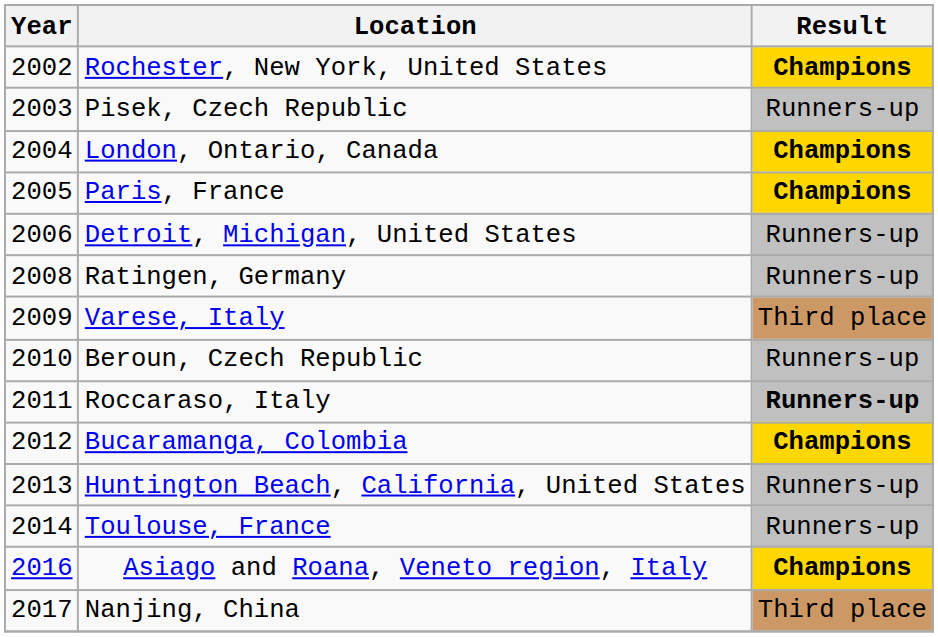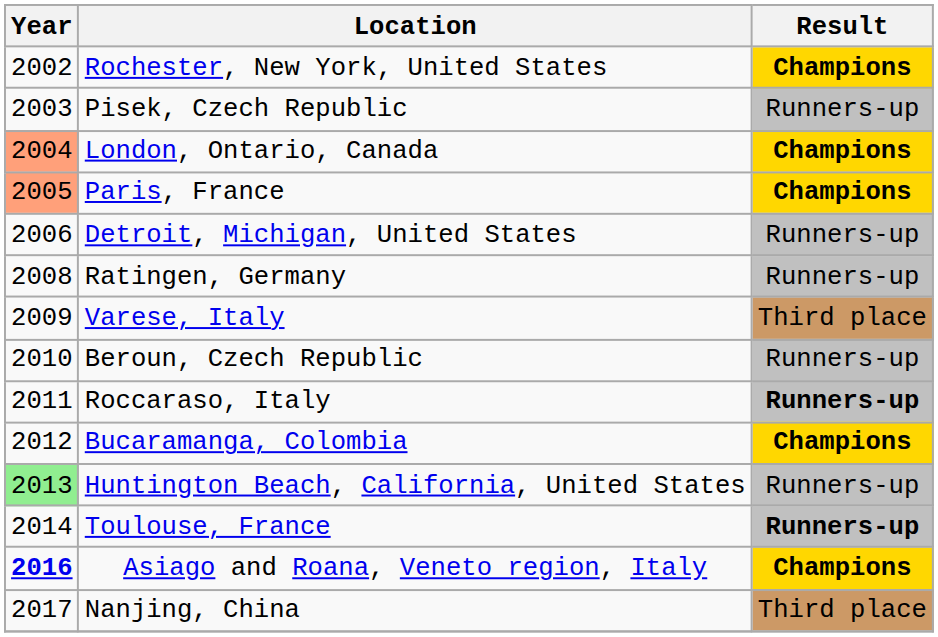(42, 151) no background -> (42, 151) lightsalmon background
(42, 193) no background -> (42, 193) lightsalmon background
(42, 485) no background -> (42, 485) lightgreen background
(842, 527) normal -> (842, 527) bold
(42, 568) normal -> (42, 568) bold
